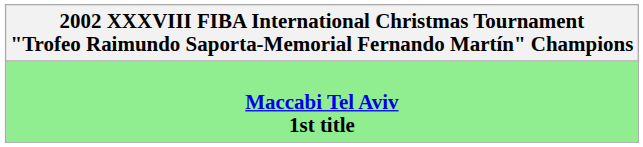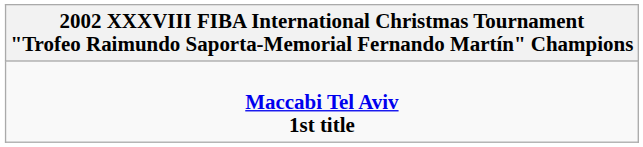(322, 113) lightgreen background -> (322, 113) no background
